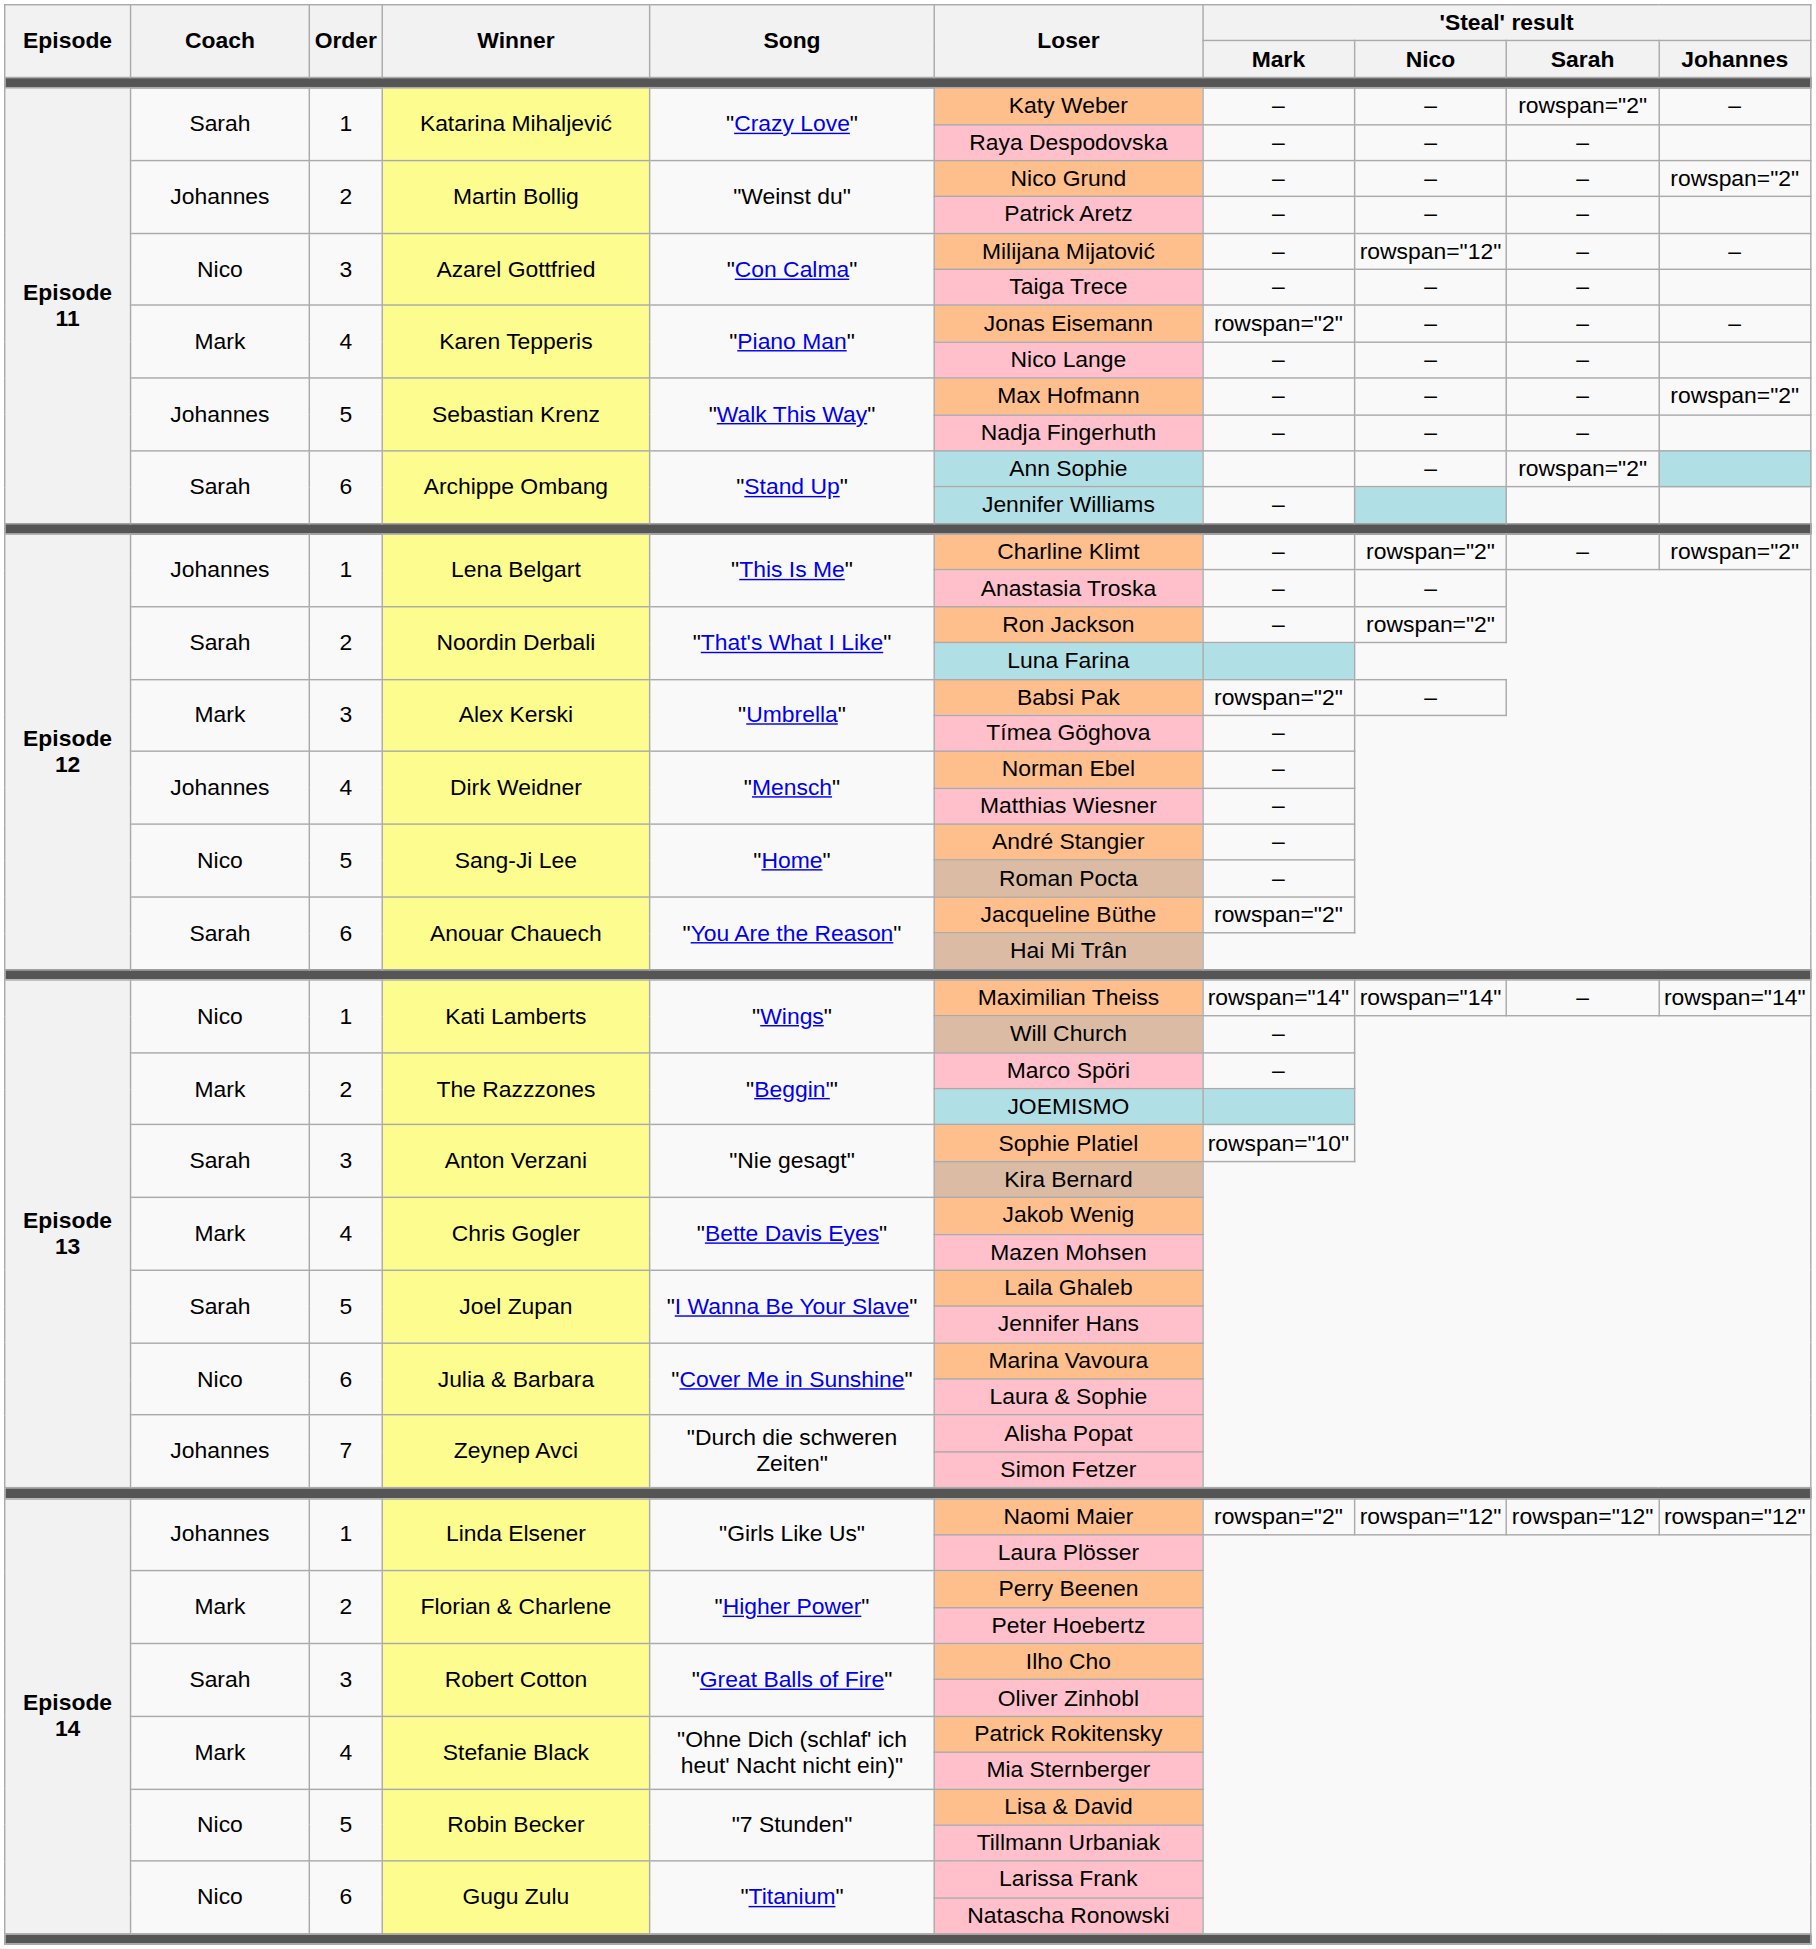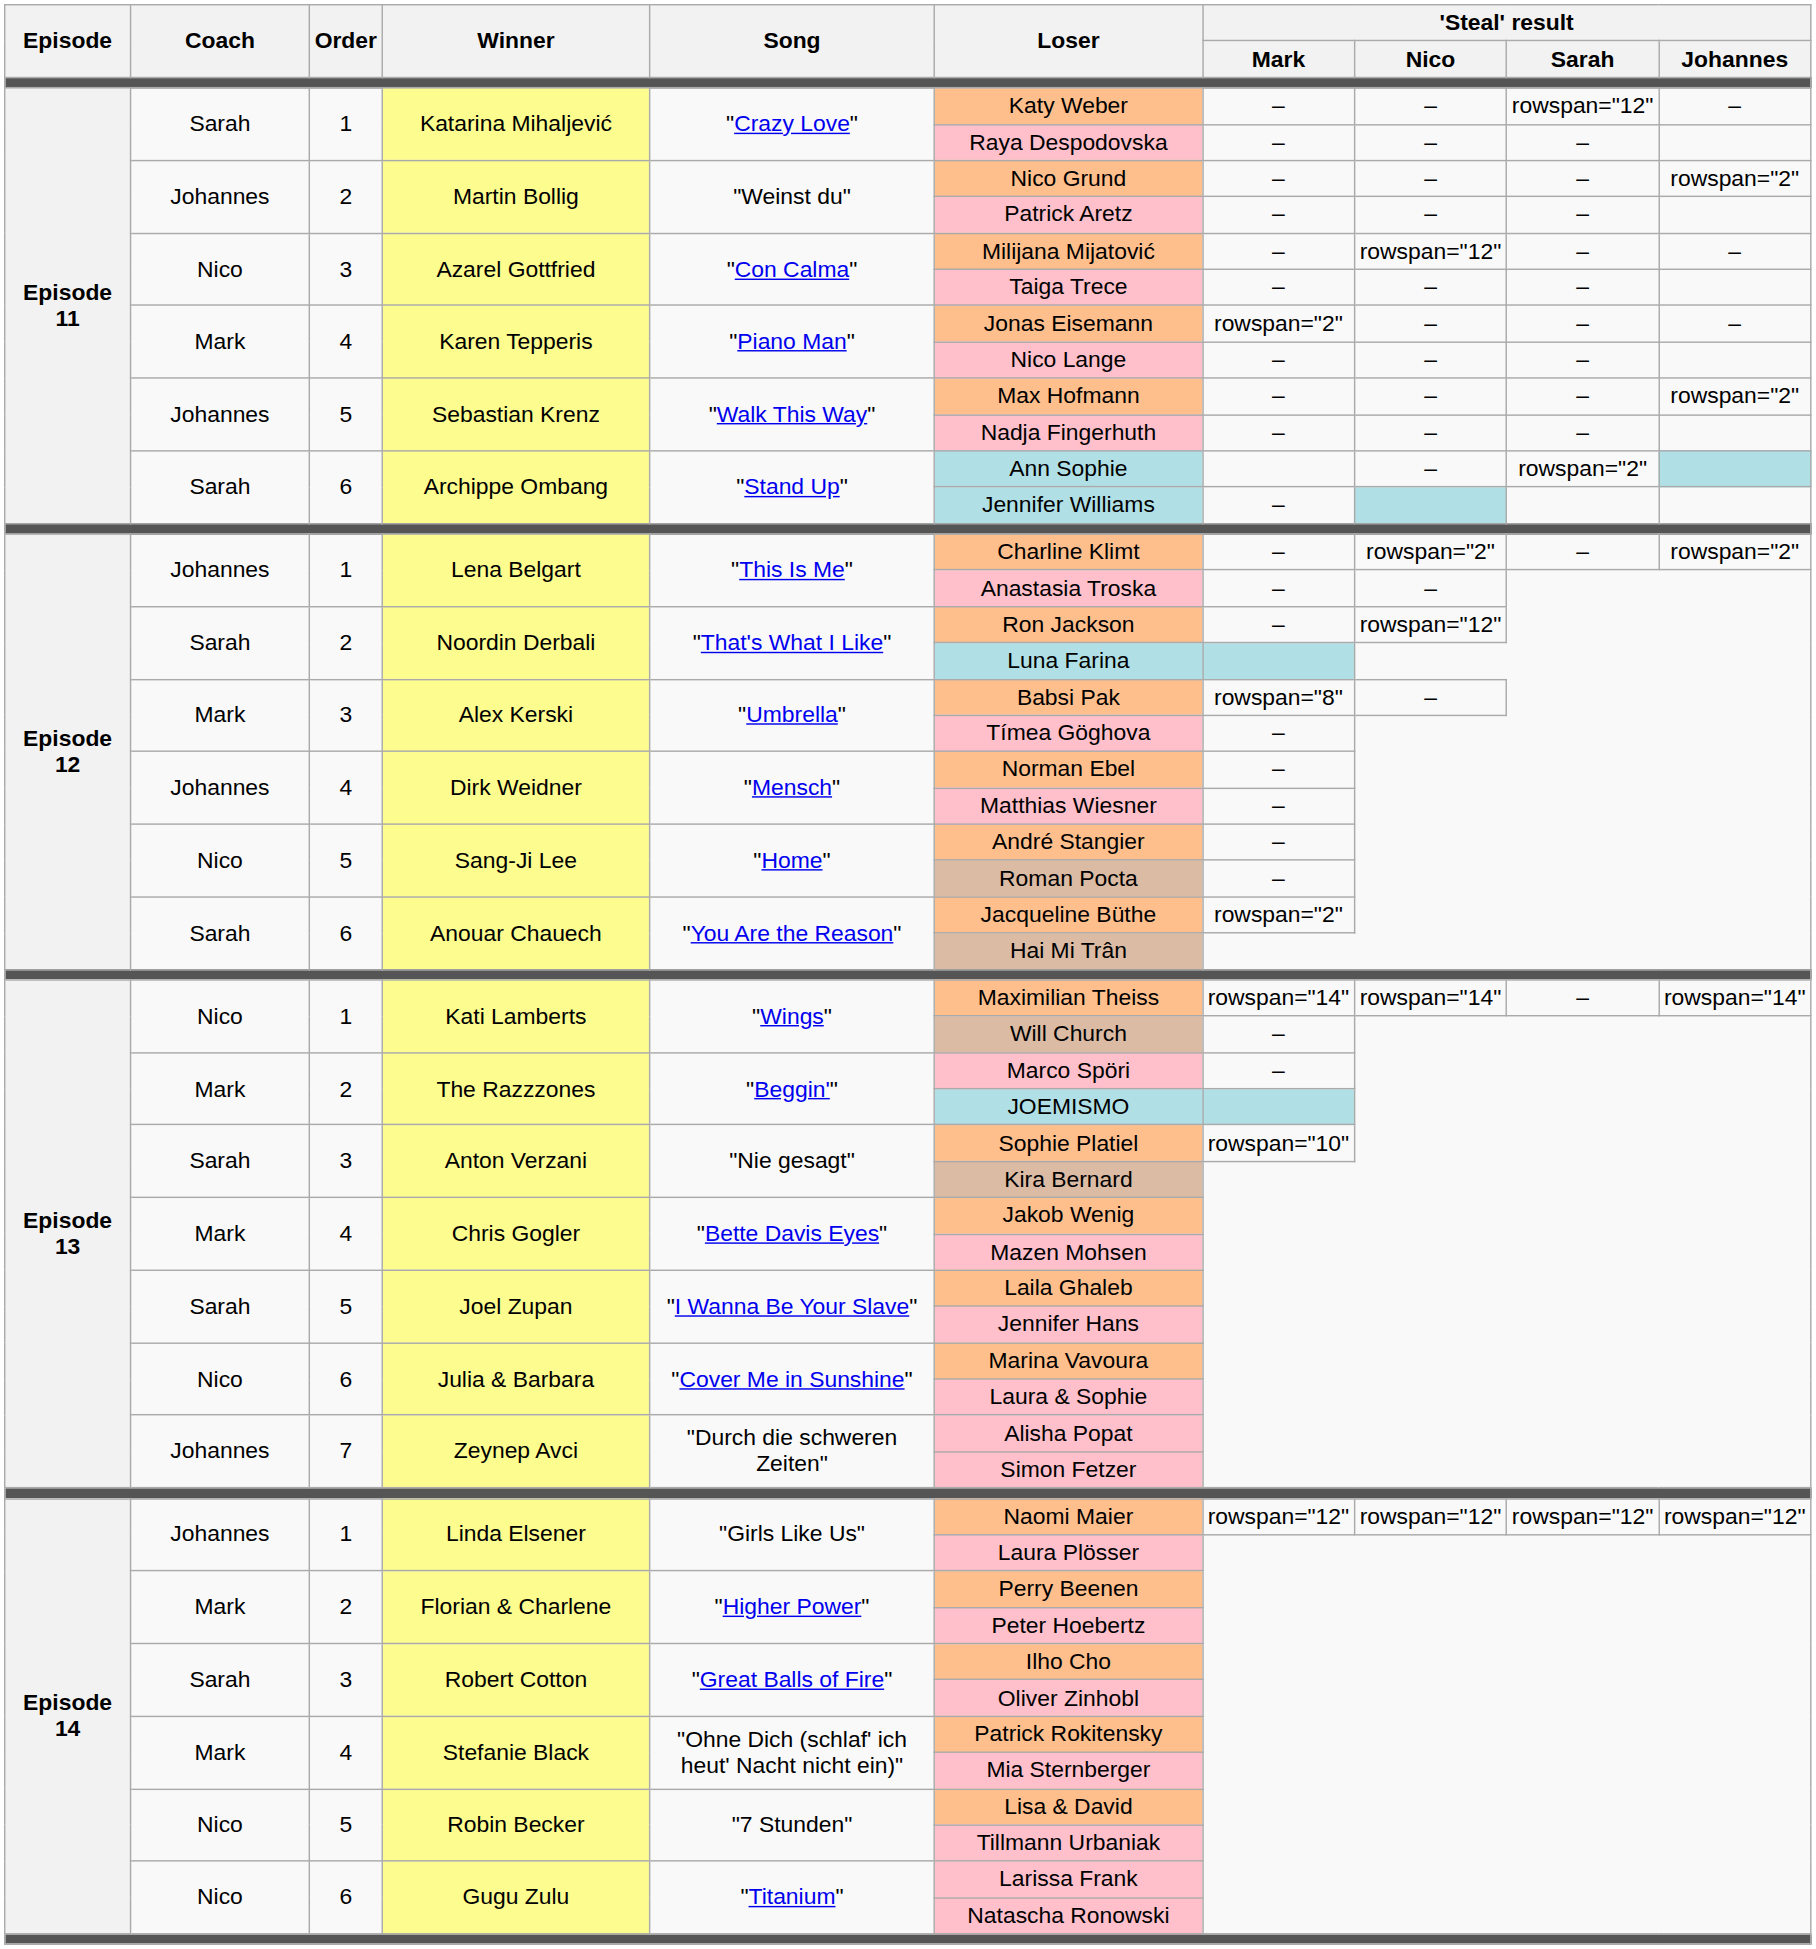(1583, 105) rowspan="2" -> (1583, 105) rowspan="12"
(1431, 624) rowspan="2" -> (1431, 624) rowspan="12"
(1278, 696) rowspan="2" -> (1278, 696) rowspan="8"
(1278, 1516) rowspan="2" -> (1278, 1516) rowspan="12"
